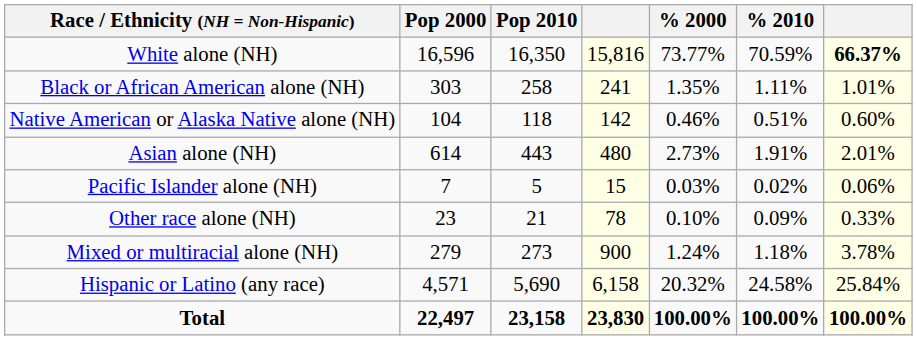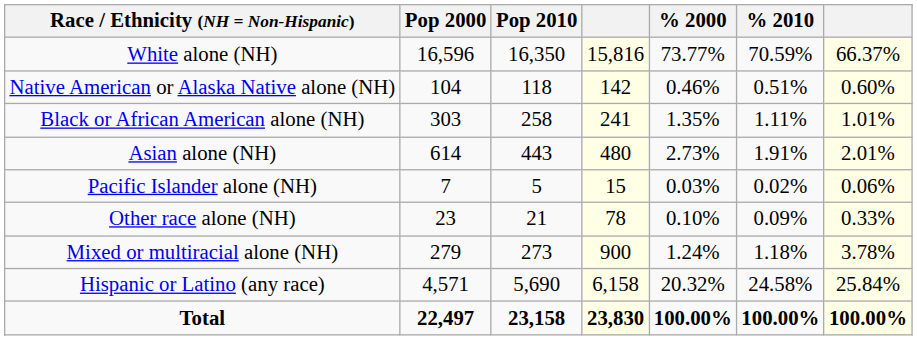(868, 53) bold -> (868, 53) normal
rows swapped: (202, 86) <-> (202, 119)
